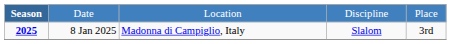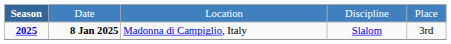(93, 31) normal -> (94, 31) bold
